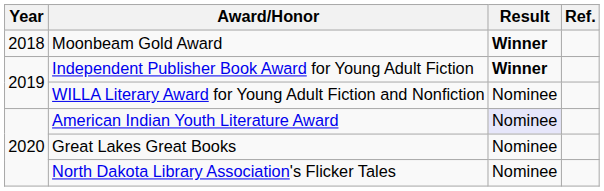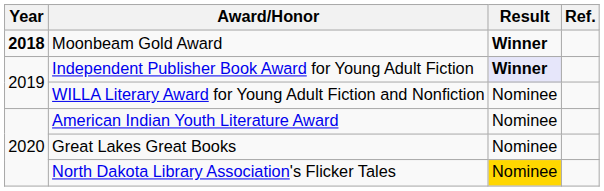(26, 43) normal -> (26, 43) bold
(520, 69) no background -> (520, 69) lavender background
(525, 120) lavender background -> (525, 120) no background
(525, 172) no background -> (525, 172) gold background
